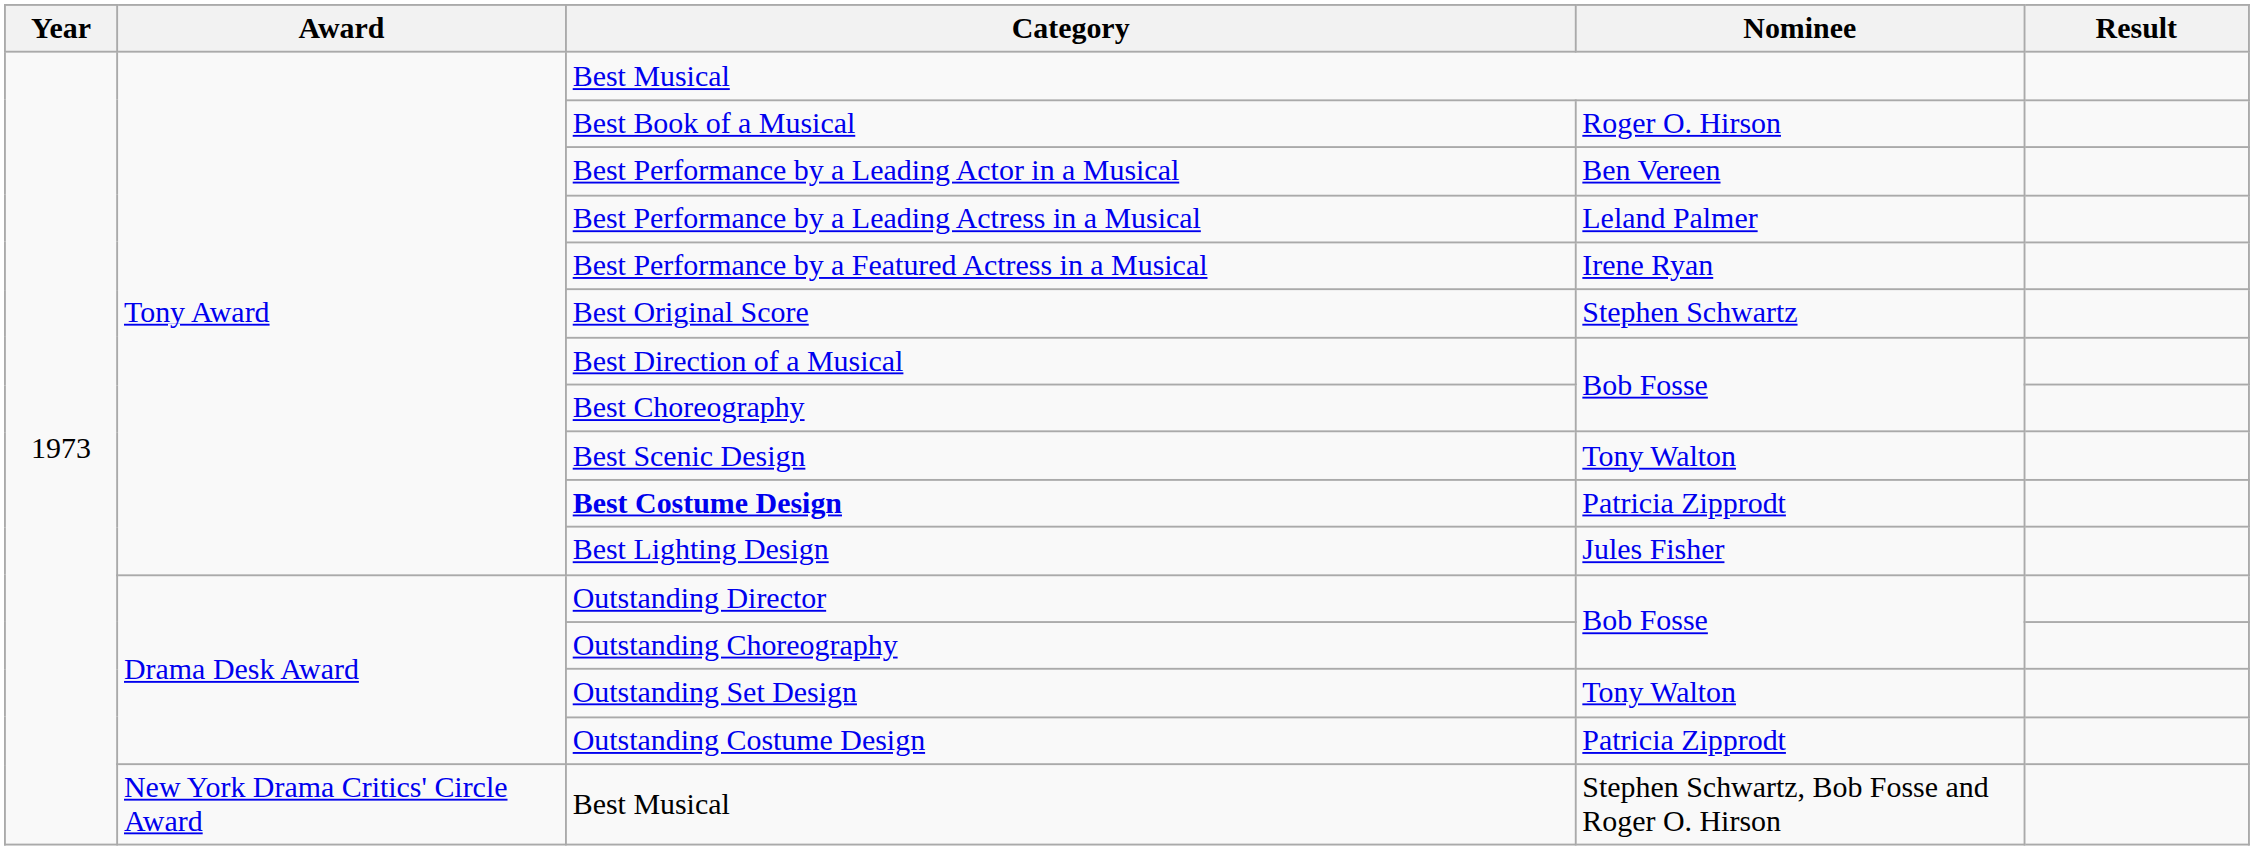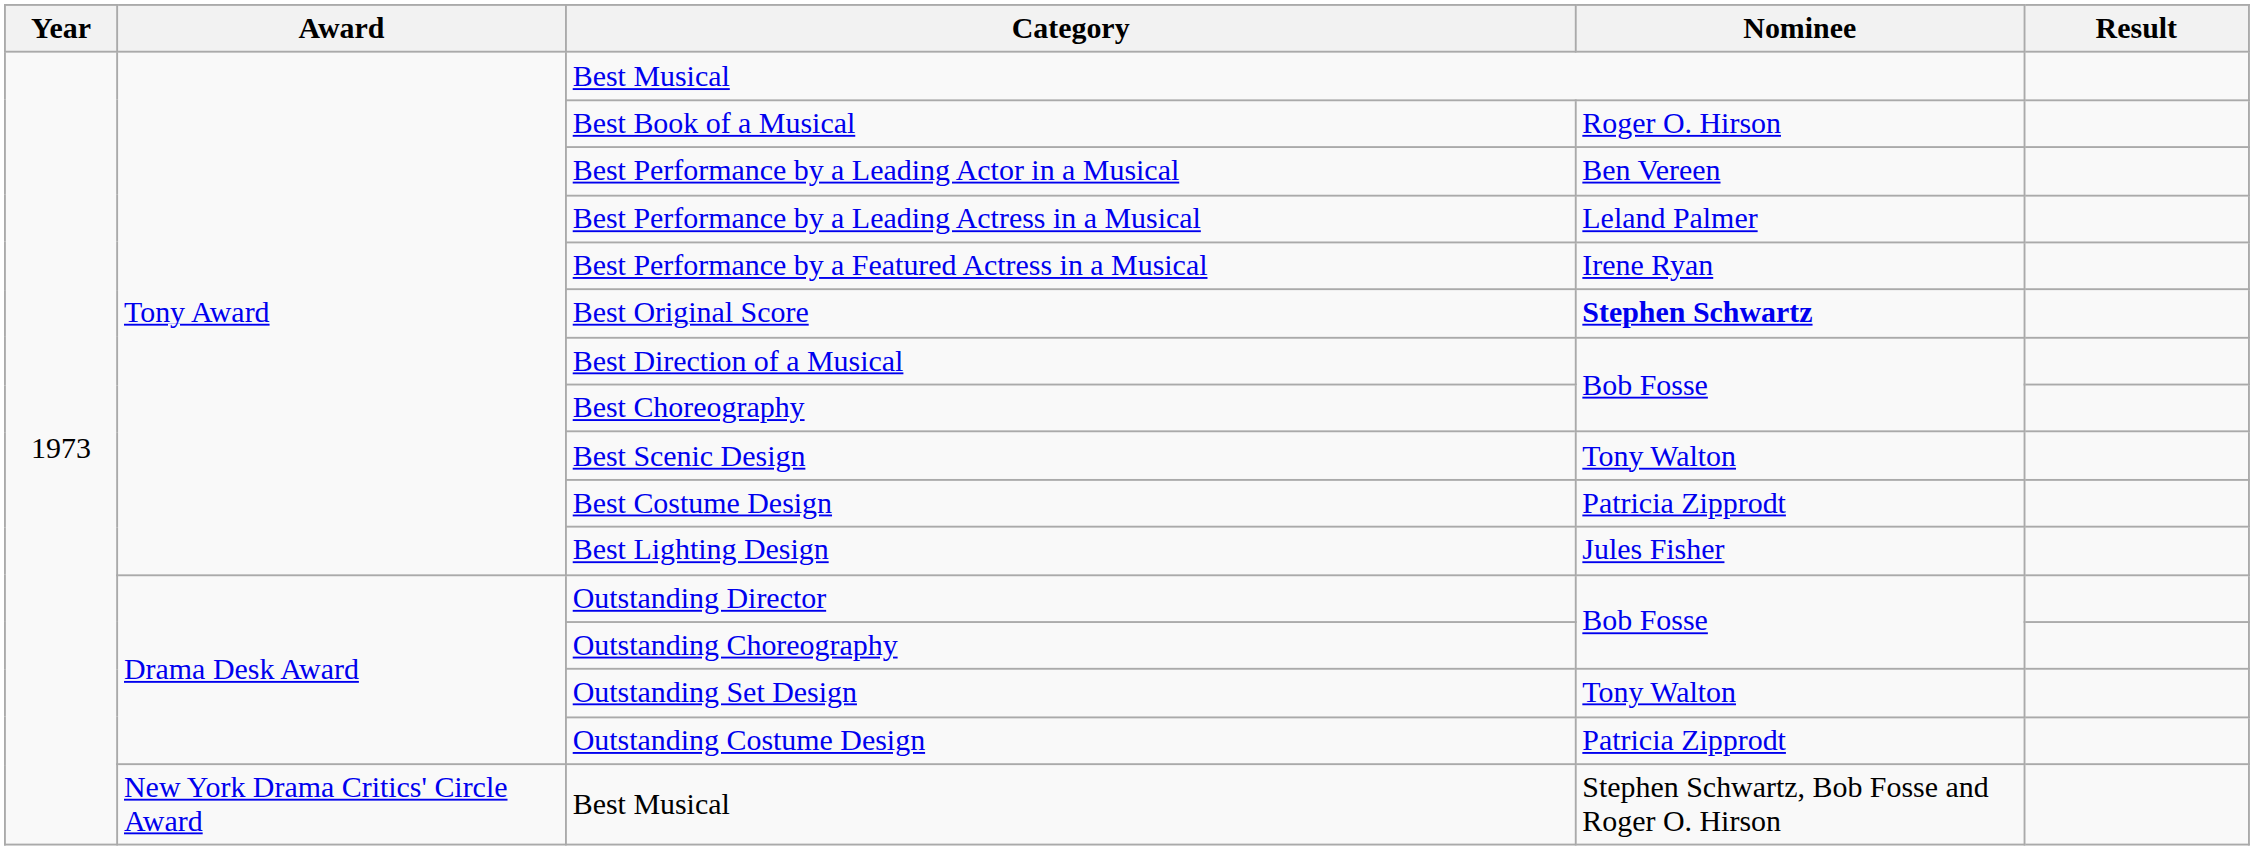(1690, 312) normal -> (1697, 312) bold
(707, 502) bold -> (702, 502) normal
